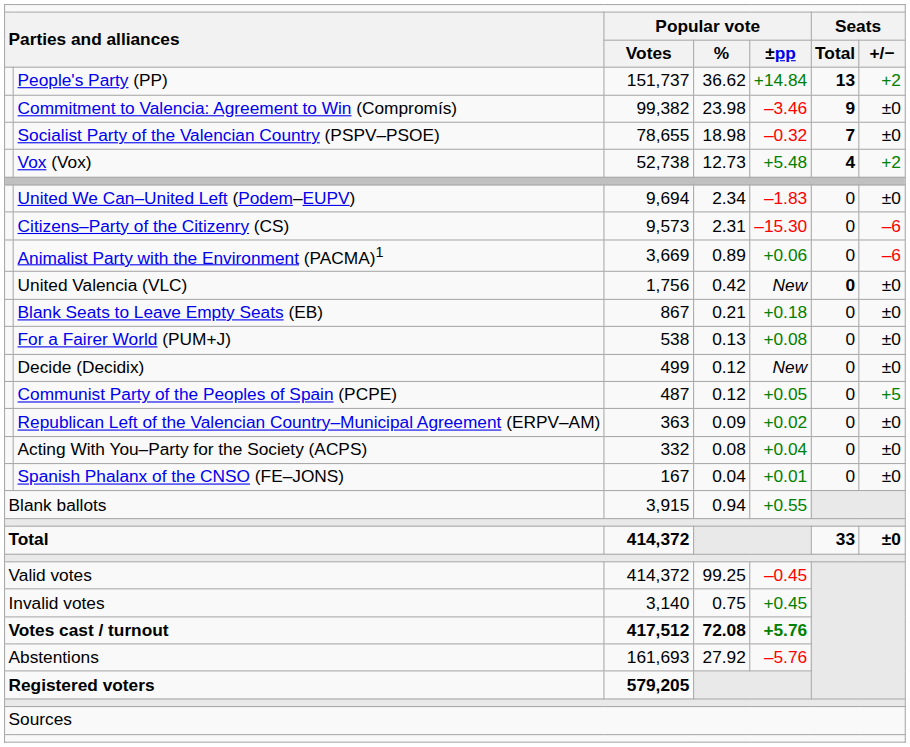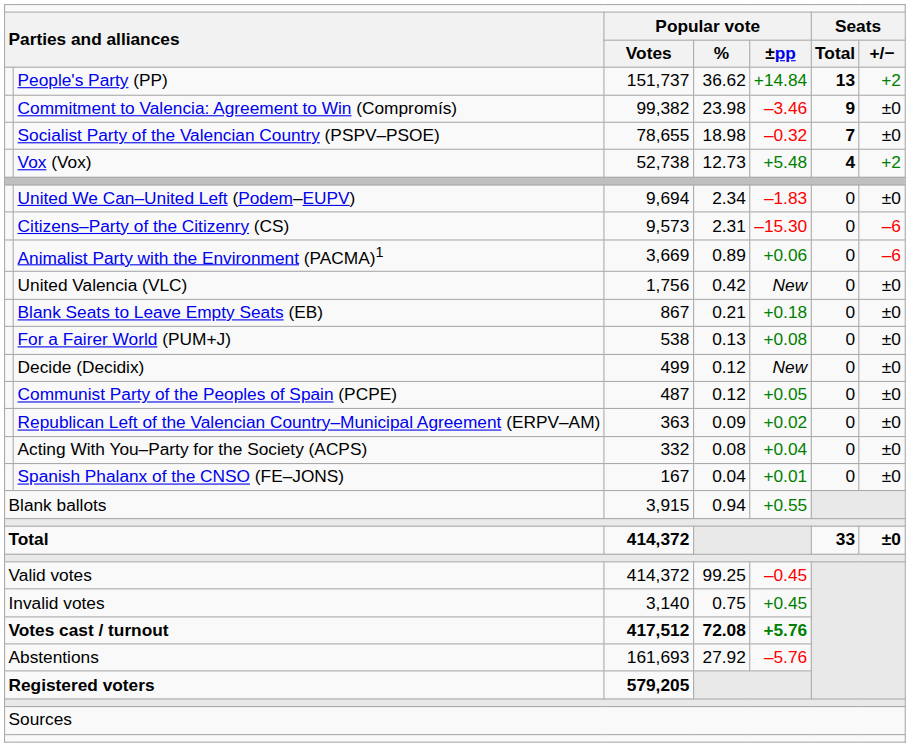(850, 285) bold -> (850, 285) normal
(891, 395) +5 -> (891, 395) ±0
